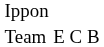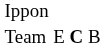(76, 37) normal -> (76, 37) bold
